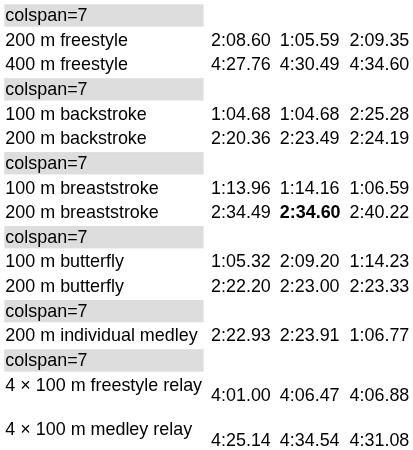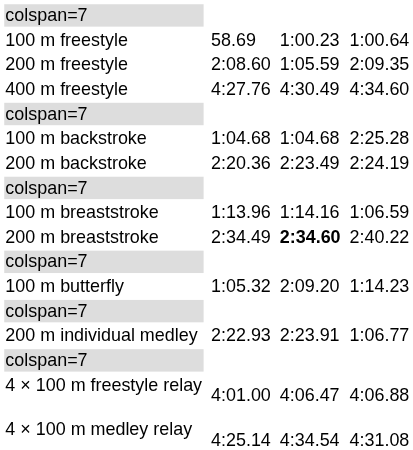+ row: (67, 40)
- row: (65, 286)
